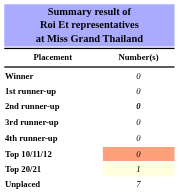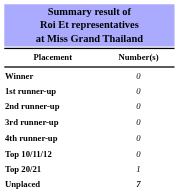(139, 107) bold -> (139, 107) normal
(139, 154) lightsalmon background -> (139, 154) no background
(139, 169) lightyellow background -> (139, 169) no background
(139, 185) normal -> (139, 185) bold
